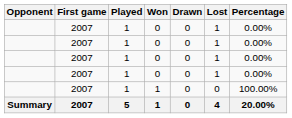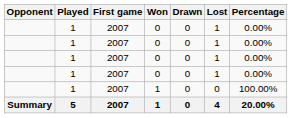columns swapped: (82, 12) <-> (127, 12)
